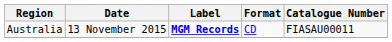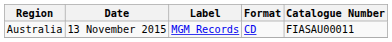(205, 30) bold -> (205, 30) normal
